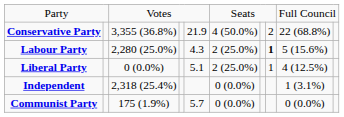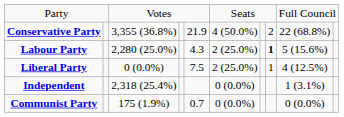(197, 67) 5.1 -> (197, 67) 7.5
(197, 103) 5.7 -> (197, 103) 0.7
